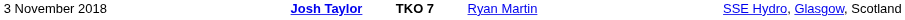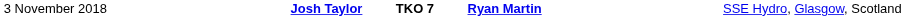(502, 9) normal -> (505, 9) bold
